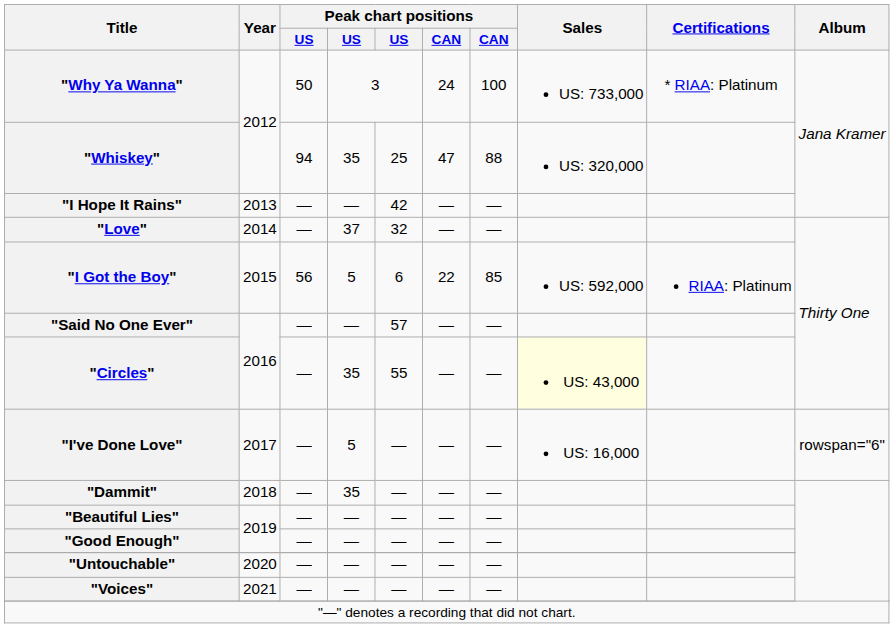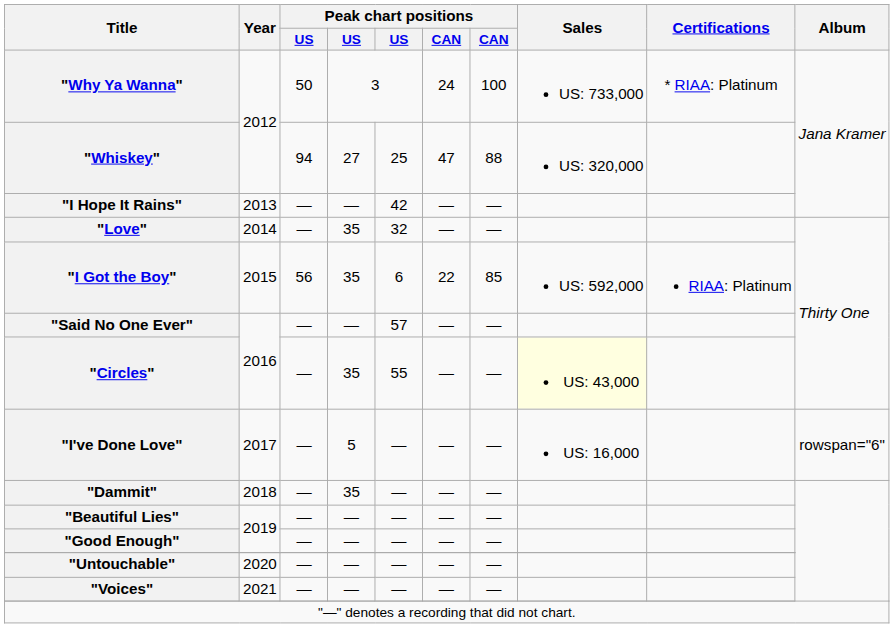(351, 157) 35 -> (351, 157) 27
(351, 229) 37 -> (351, 229) 35
(351, 277) 5 -> (351, 277) 35
